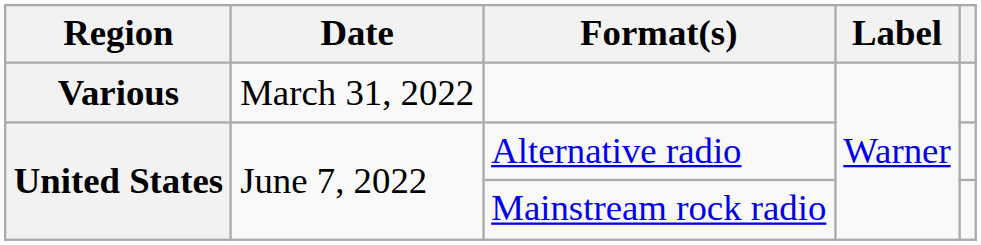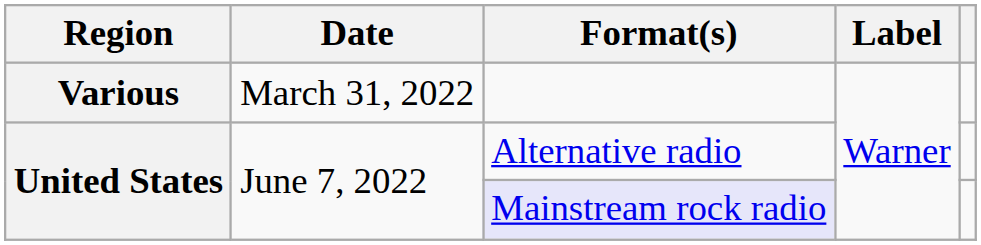(659, 208) no background -> (659, 208) lavender background
